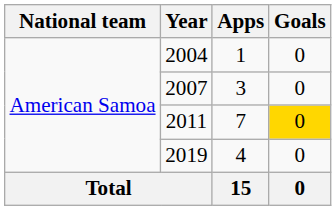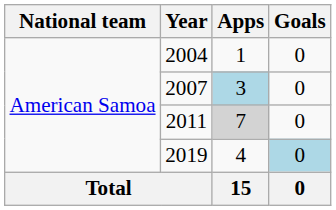(241, 88) no background -> (241, 88) lightblue background
(241, 121) no background -> (241, 121) lightgrey background
(300, 121) gold background -> (300, 121) no background
(300, 155) no background -> (300, 155) lightblue background
